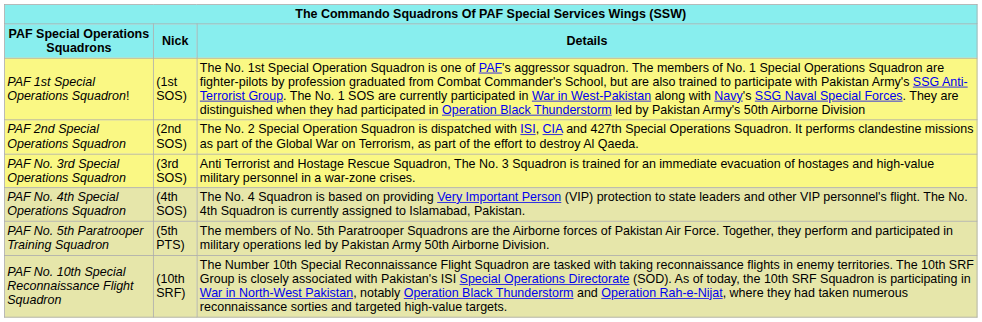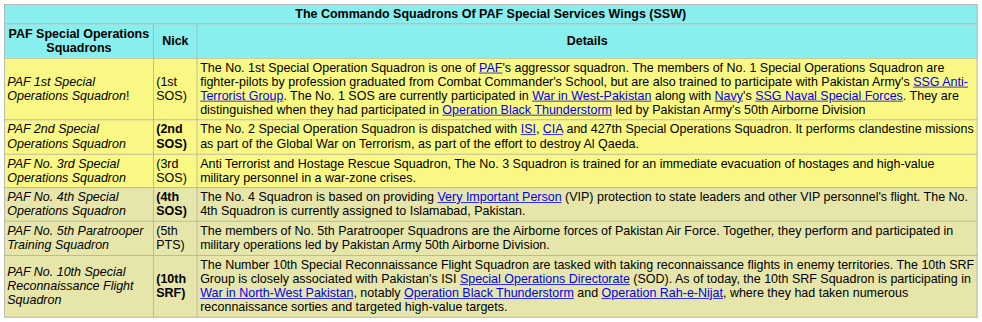(172, 136) normal -> (172, 136) bold
(172, 204) normal -> (172, 204) bold
(171, 286) normal -> (171, 286) bold
